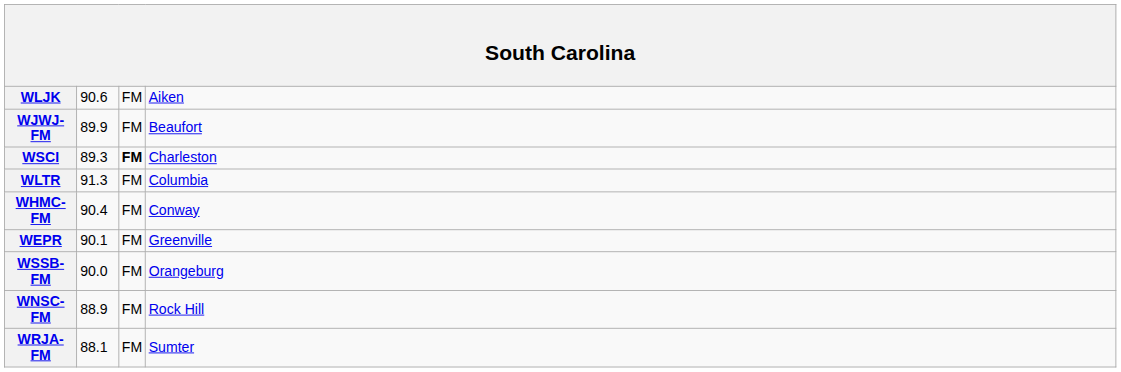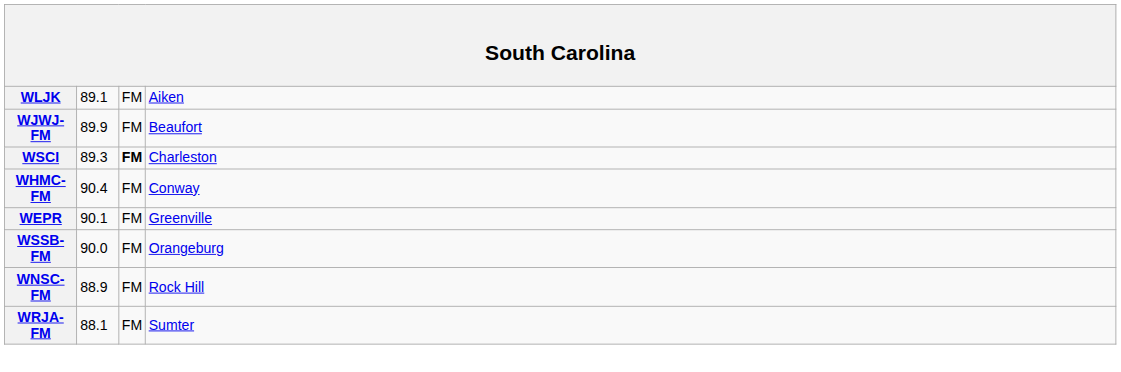(94, 97) 90.6 -> (94, 97) 89.1
- row: (41, 180)
